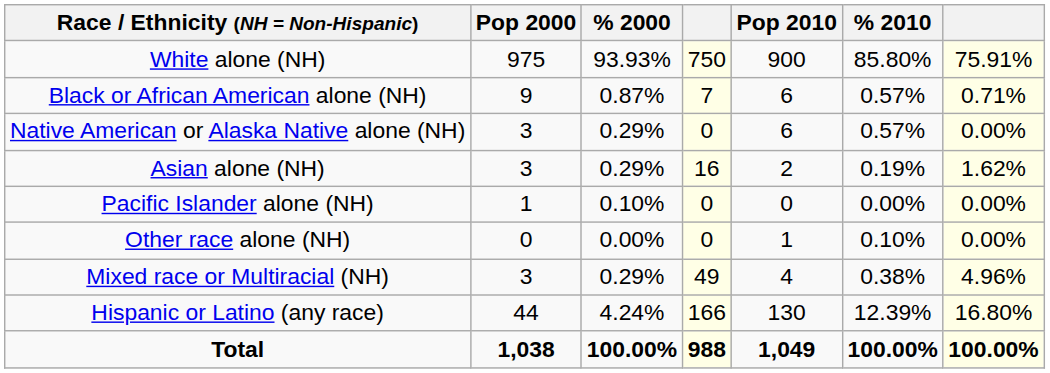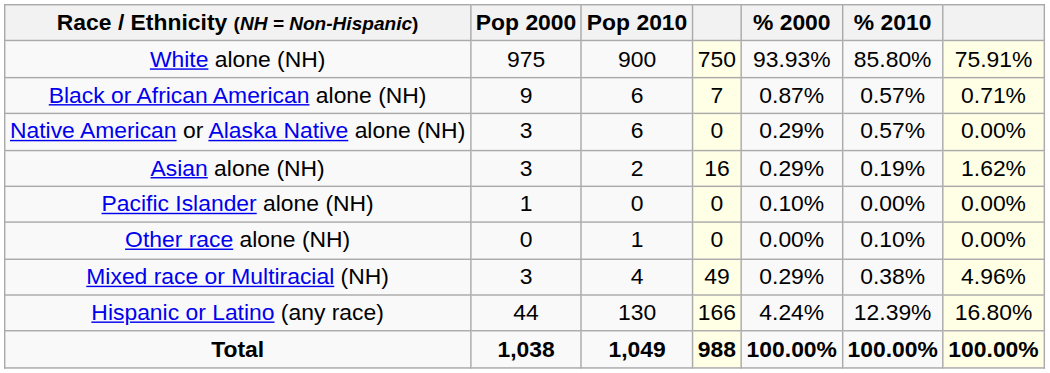columns swapped: (787, 22) <-> (632, 22)
